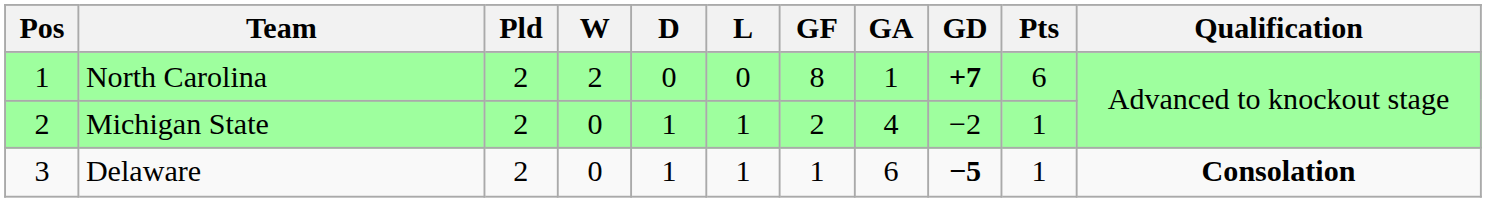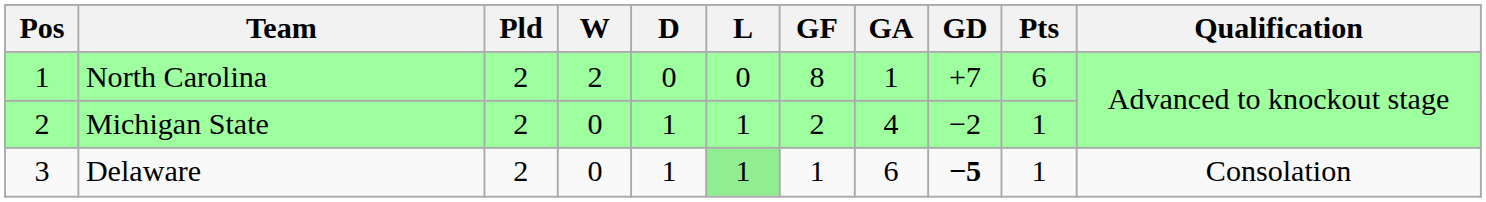(965, 76) bold -> (965, 76) normal
(743, 171) no background -> (743, 171) lightgreen background
(1279, 171) bold -> (1279, 171) normal
